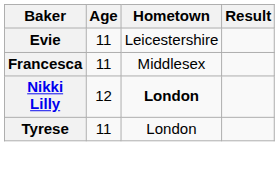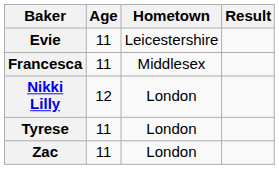(171, 96) bold -> (171, 96) normal
+ row: (45, 152)
